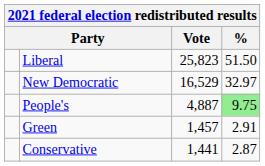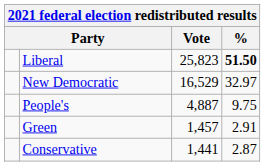(241, 60) normal -> (241, 60) bold
(244, 104) lightgreen background -> (244, 104) no background
